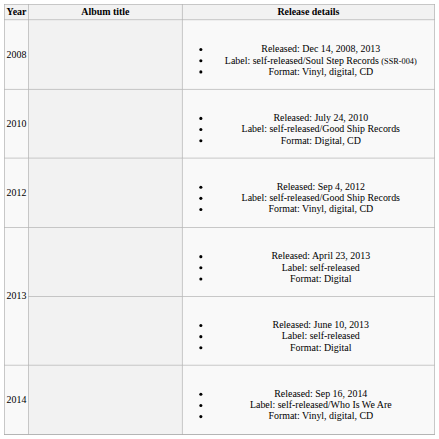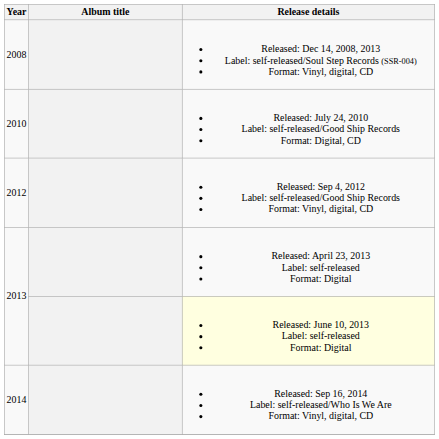(308, 336) no background -> (308, 336) lightyellow background
